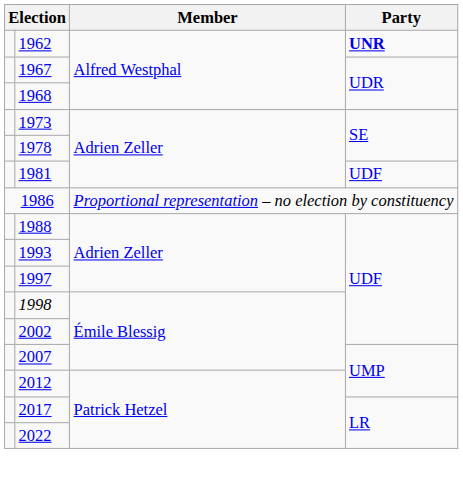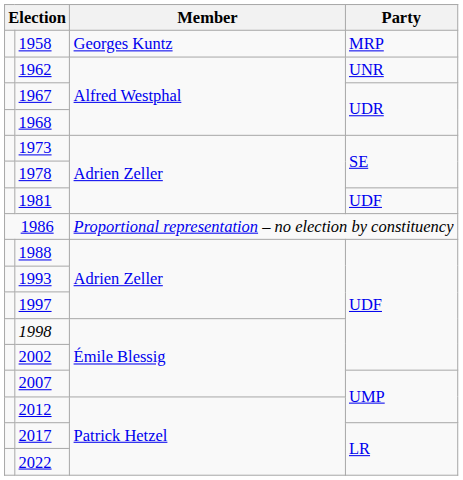+ row: (35, 43)
(367, 43) bold -> (366, 69) normal
